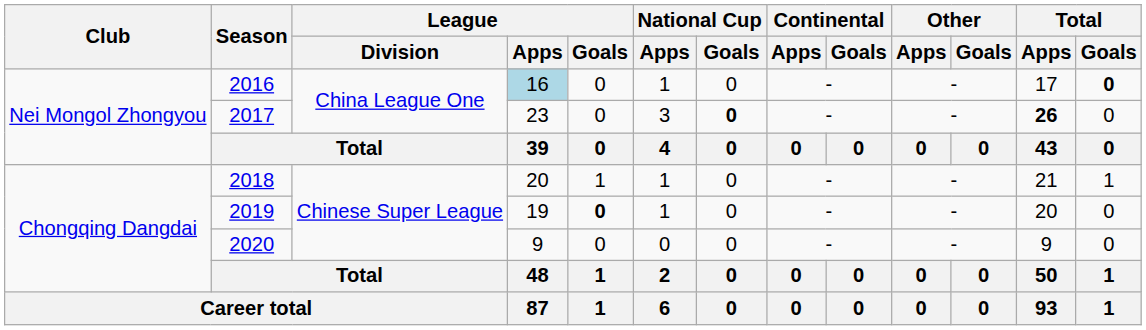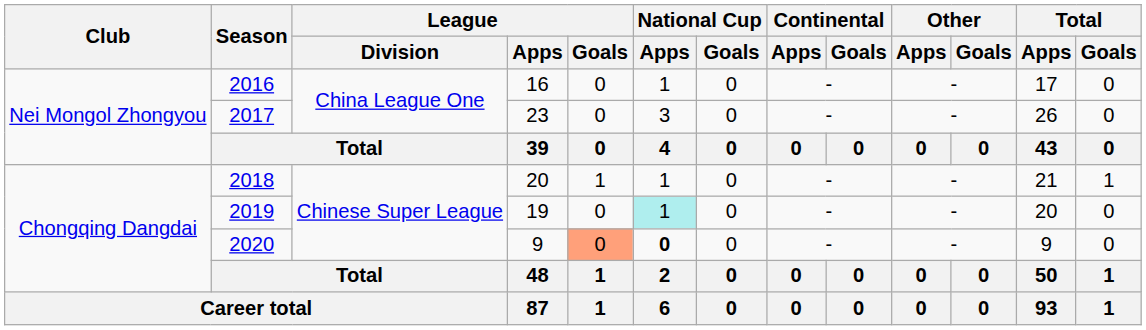(538, 84) lightblue background -> (538, 84) no background
(1109, 84) bold -> (1109, 84) normal
(731, 116) bold -> (731, 116) normal
(1046, 116) bold -> (1046, 116) normal
(600, 212) bold -> (600, 212) normal
(665, 212) no background -> (665, 212) paleturquoise background
(600, 244) no background -> (600, 244) lightsalmon background
(665, 244) normal -> (665, 244) bold
